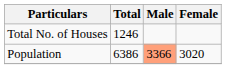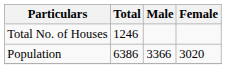(159, 53) lightsalmon background -> (159, 53) no background
